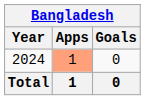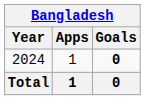(72, 61) lightsalmon background -> (72, 61) no background
(116, 61) normal -> (116, 61) bold
